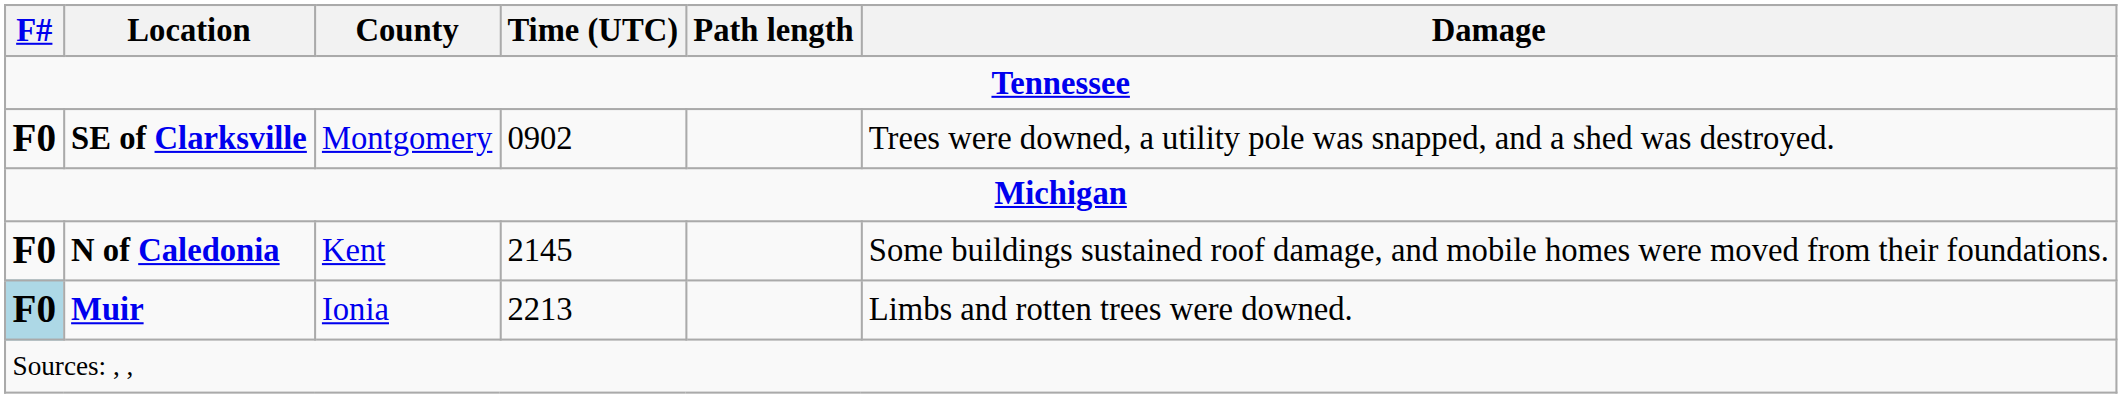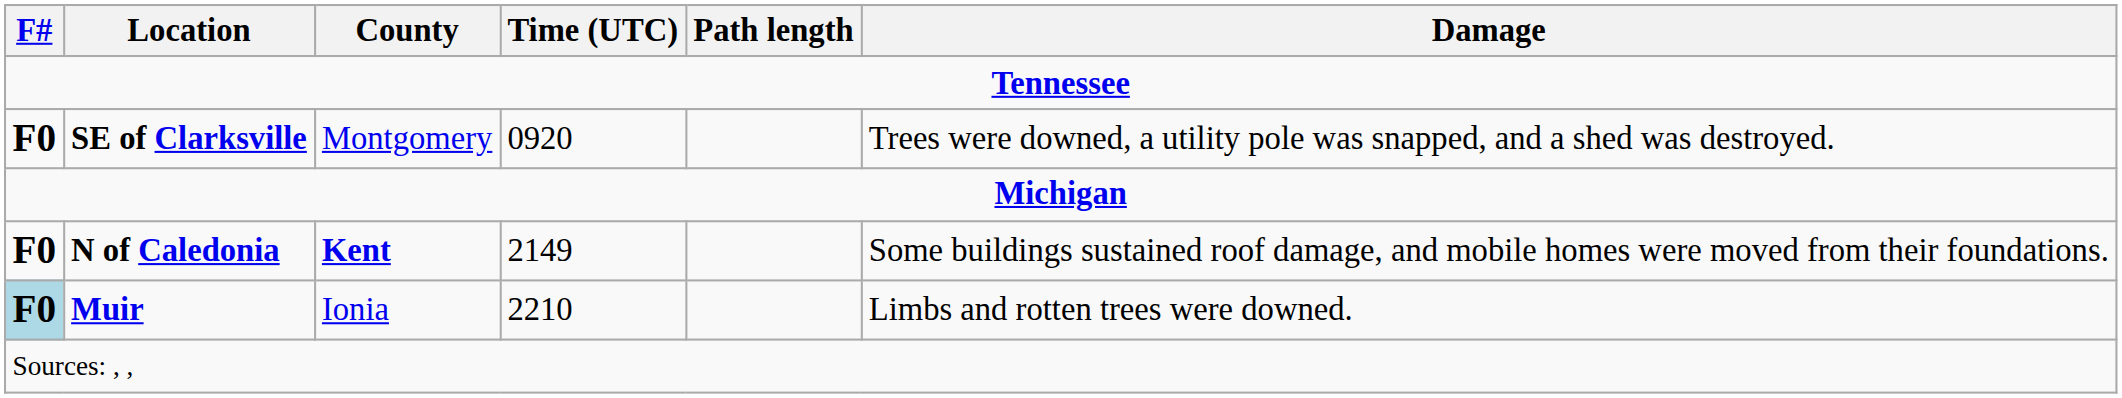(540, 137) 0902 -> (540, 137) 0920
(354, 249) normal -> (356, 249) bold
(540, 249) 2145 -> (540, 249) 2149
(540, 309) 2213 -> (540, 309) 2210
